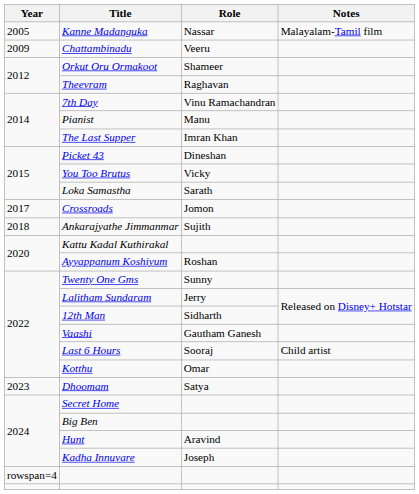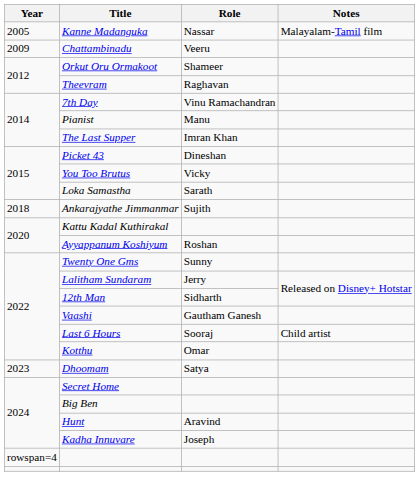- row: (18, 208)
